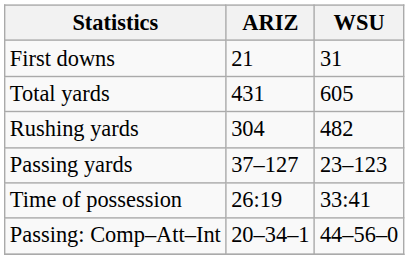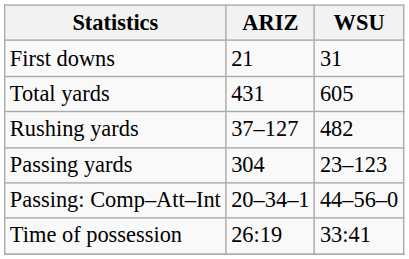(248, 129) 304 -> (265, 129) 37–127
(265, 164) 37–127 -> (248, 164) 304
rows swapped: (115, 235) <-> (96, 200)
